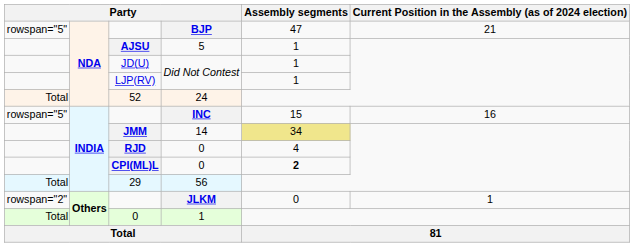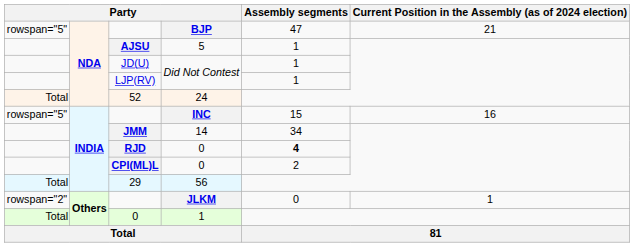(296, 132) khaki background -> (296, 132) no background
(296, 149) normal -> (296, 149) bold
(296, 166) bold -> (296, 166) normal
